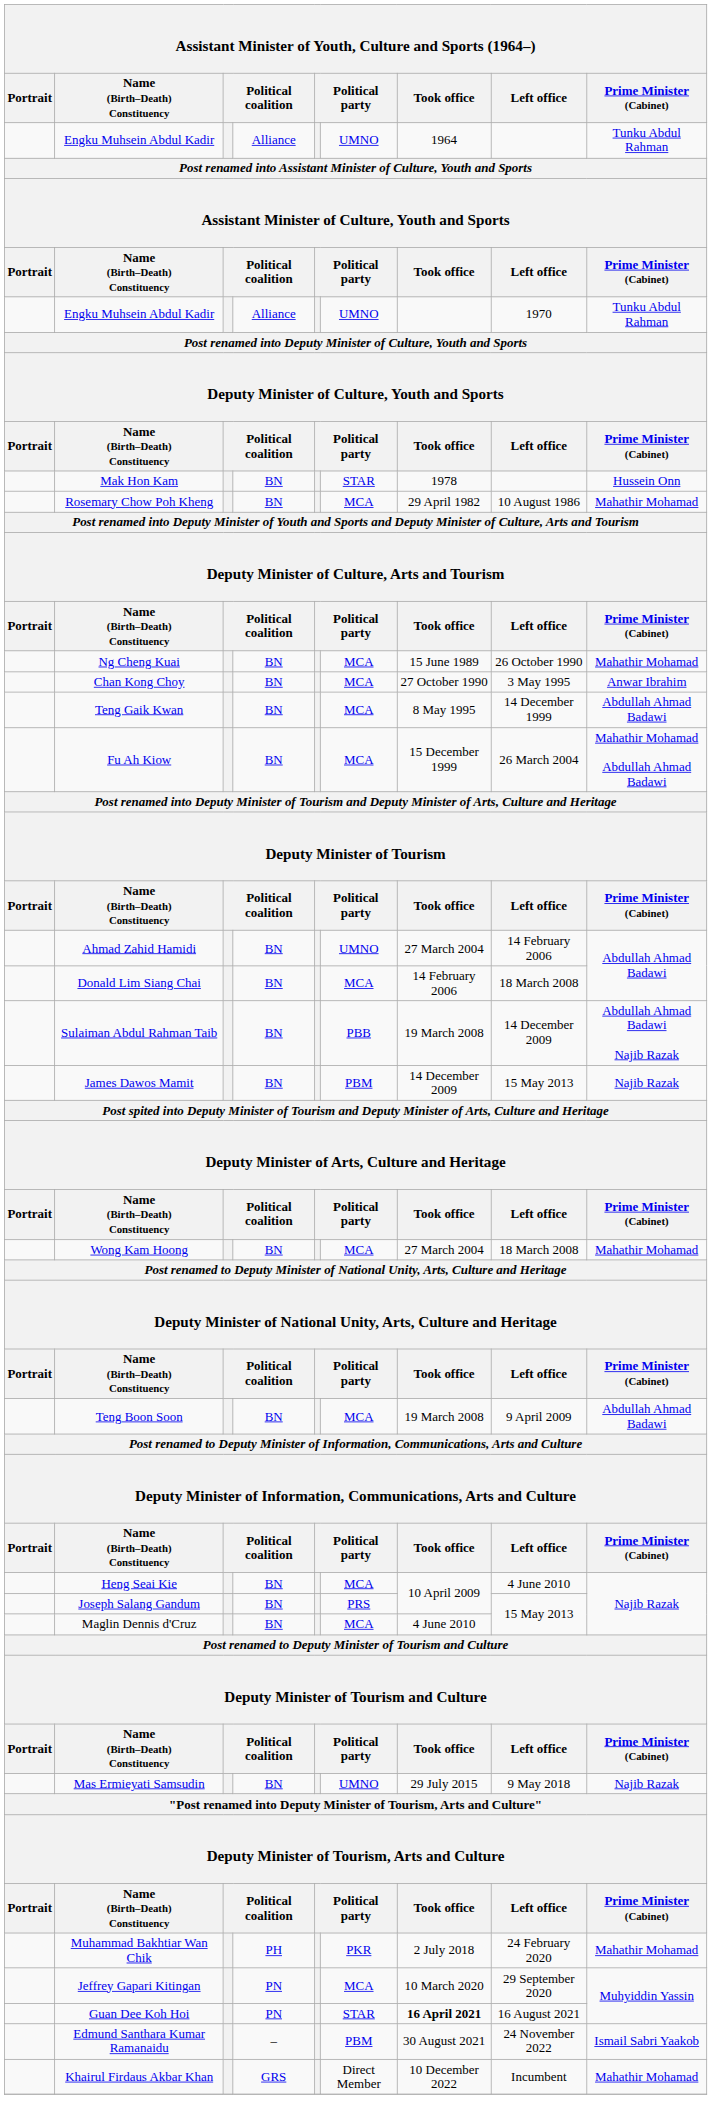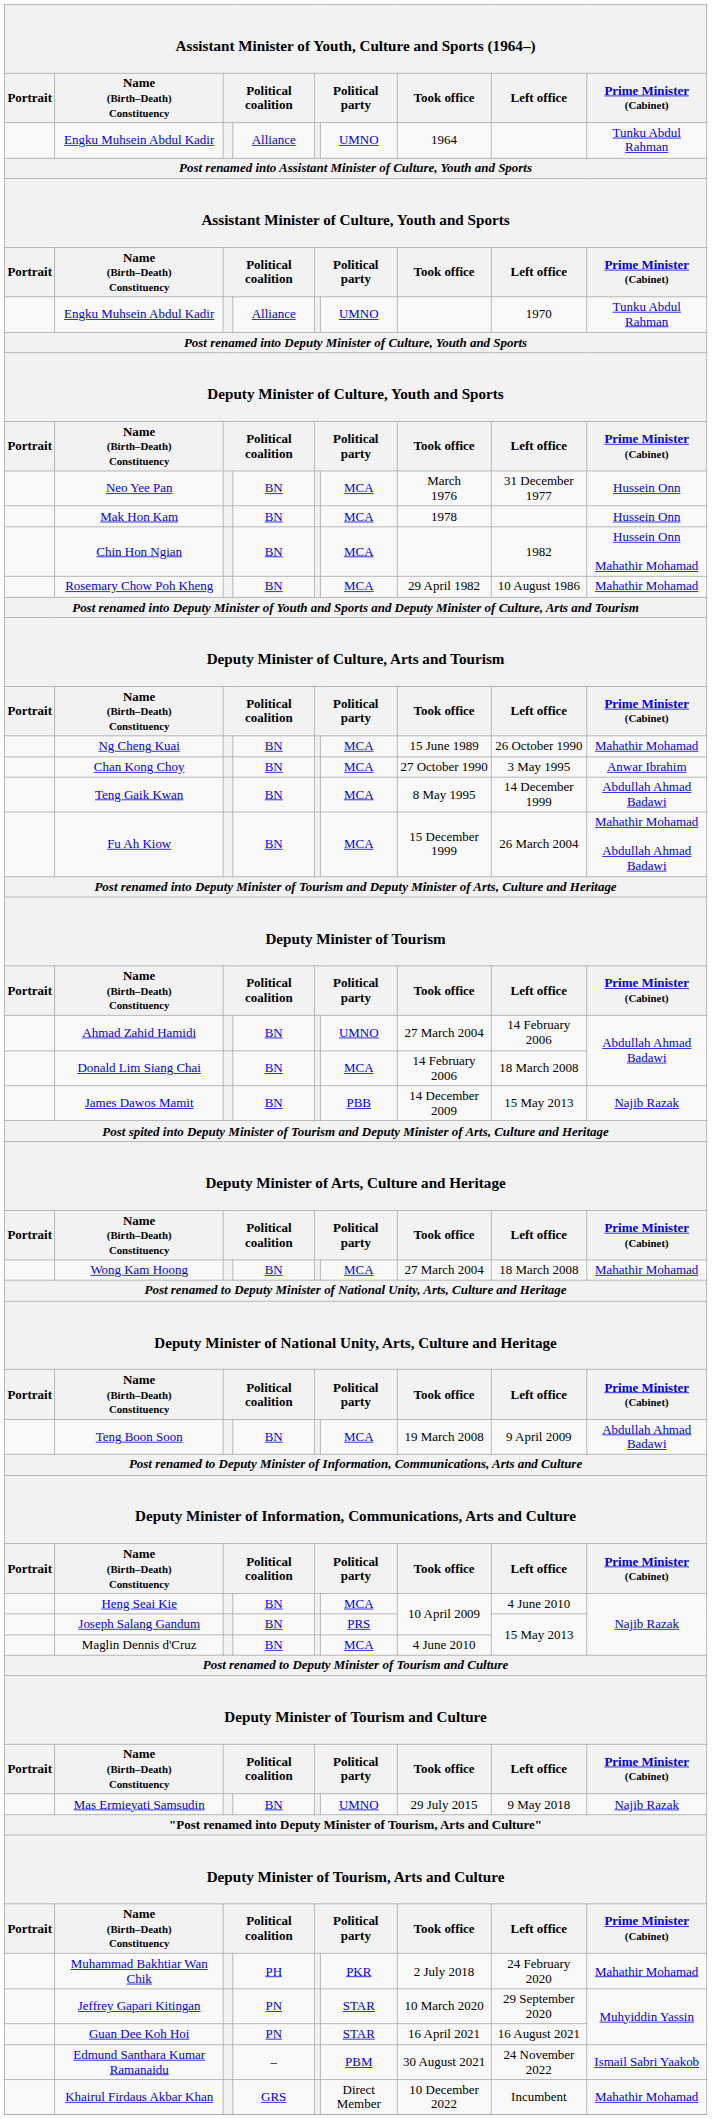+ row: (139, 488)
(359, 481) STAR -> (359, 516) MCA
+ row: (139, 551)
- row: (139, 1033)
(359, 1082) PBM -> (359, 1103) PBB
(359, 1985) MCA -> (359, 2006) STAR
(444, 2013) bold -> (444, 2034) normal
